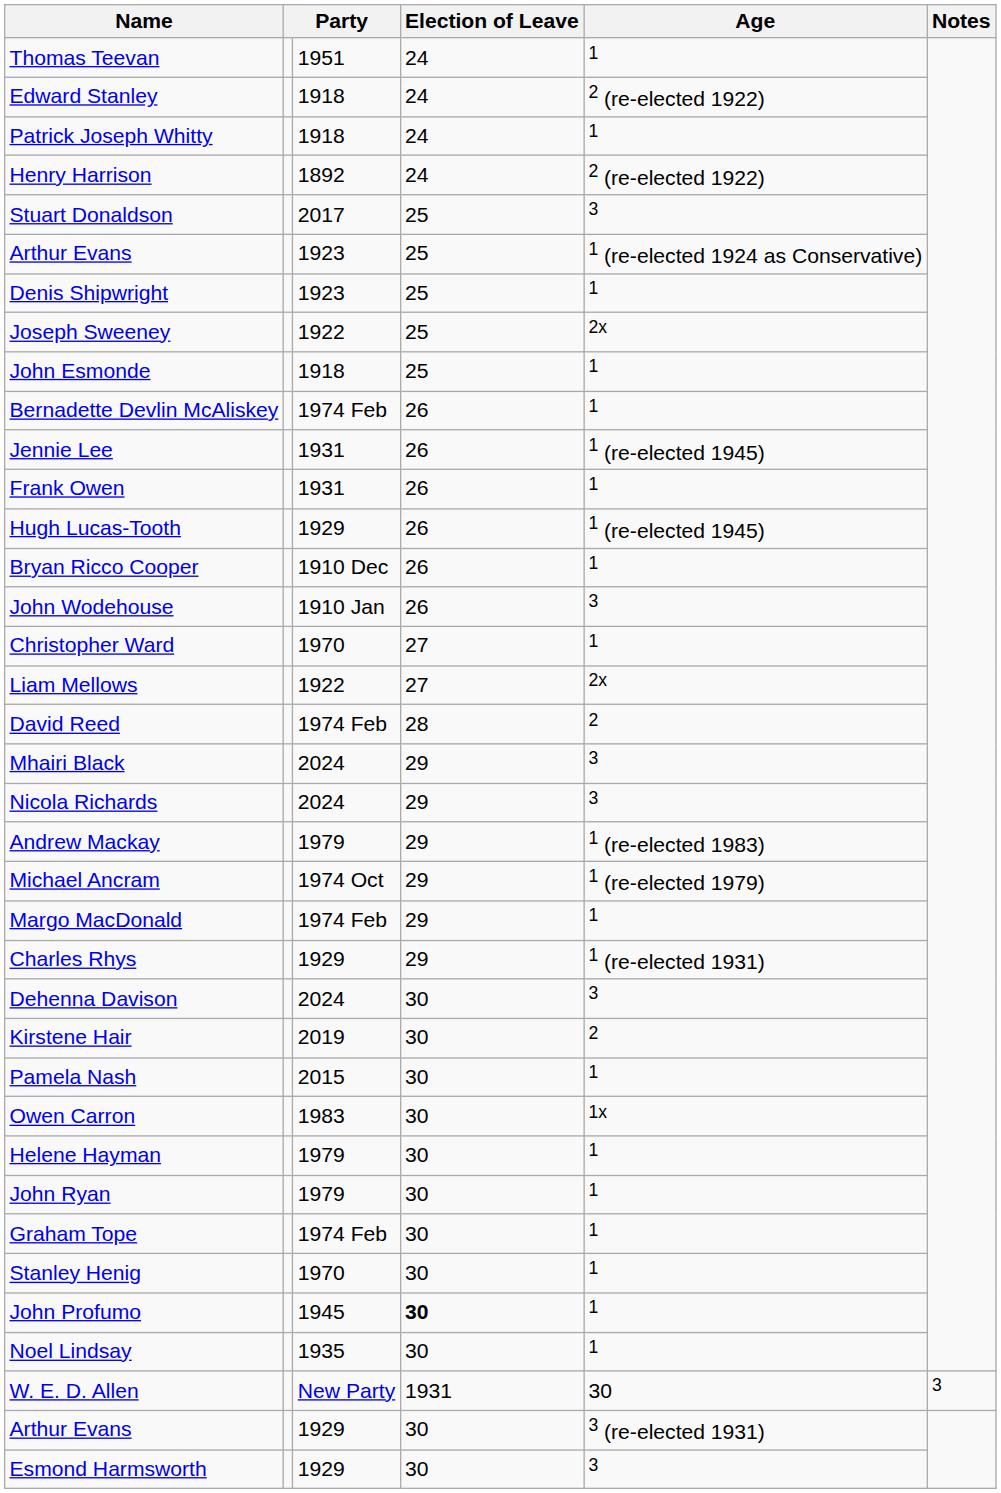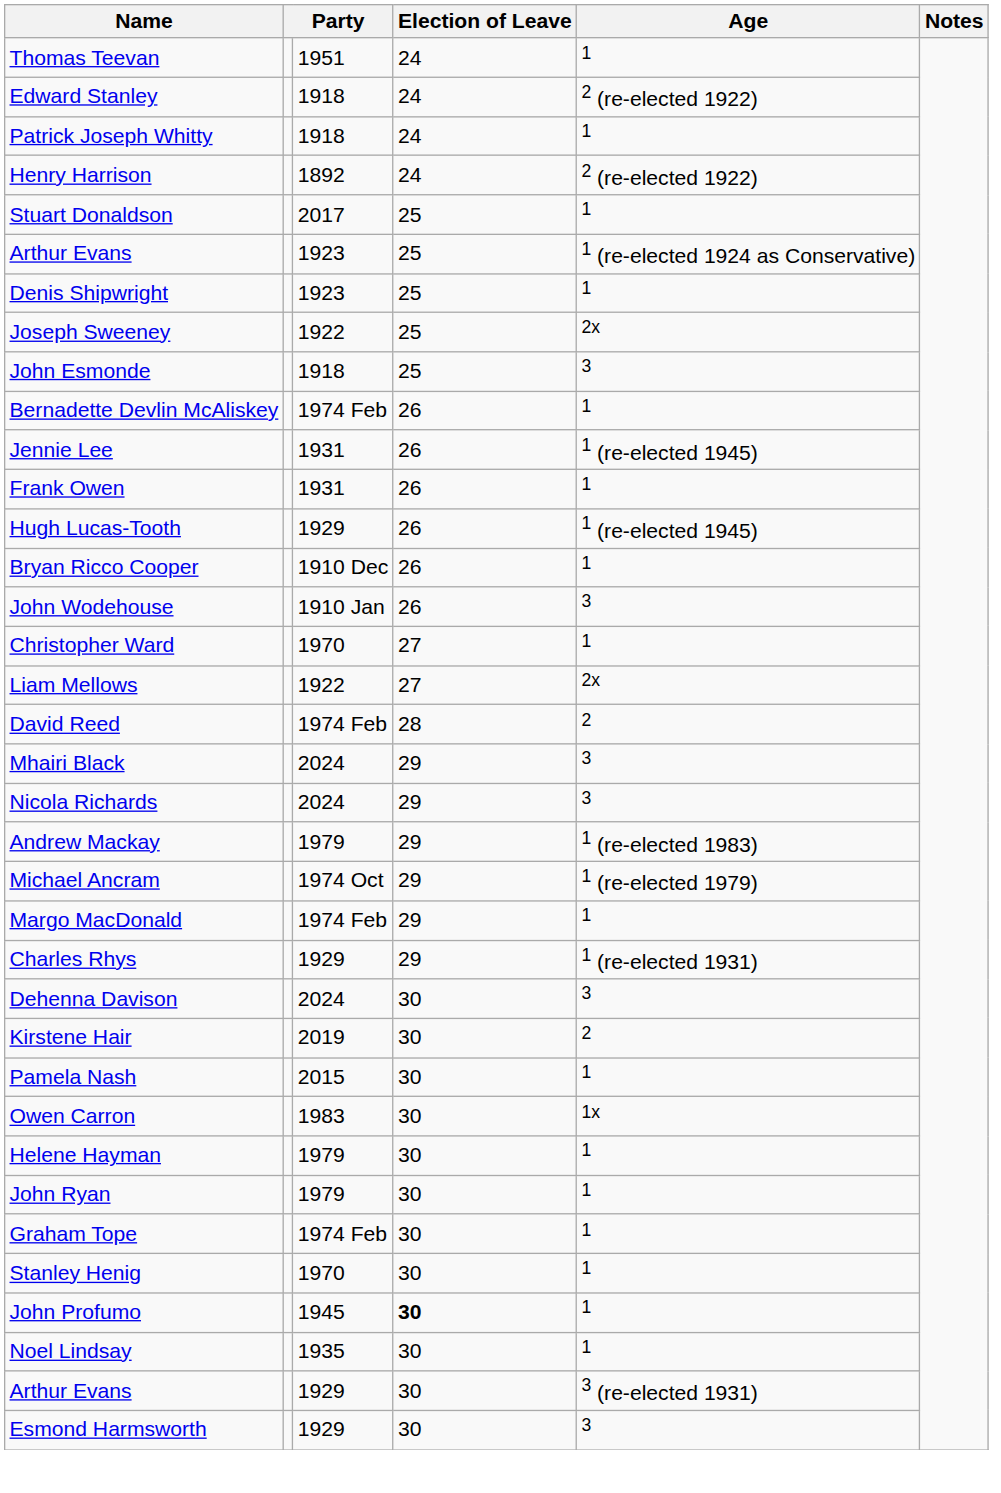(593, 210) 3 -> (586, 210) 1
(593, 367) 1 -> (586, 367) 3
- row: (74, 1390)
